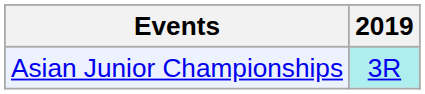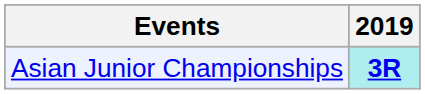(384, 67) normal -> (384, 67) bold
